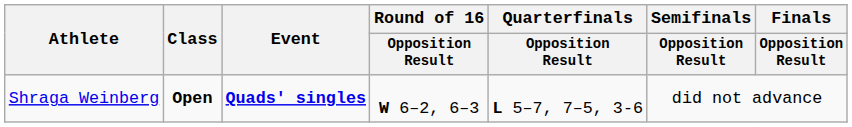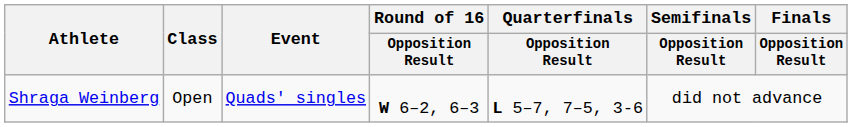(192, 98) bold -> (192, 98) normal
(296, 98) bold -> (296, 98) normal
